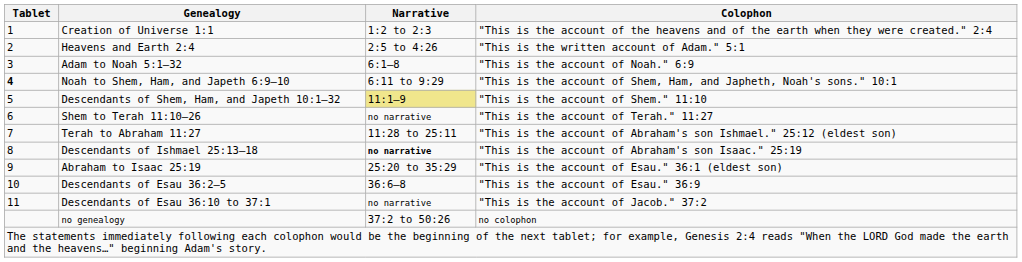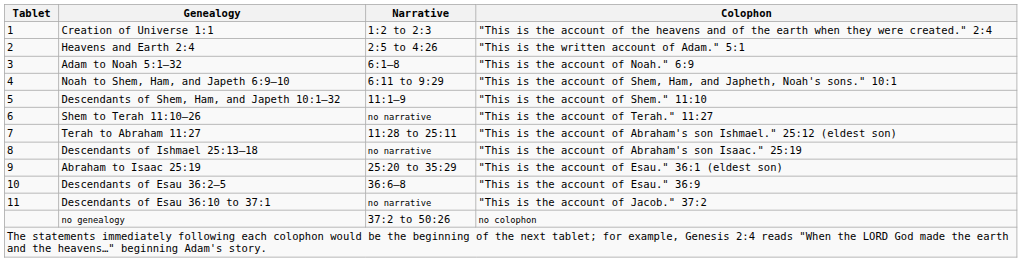(10, 82) bold -> (10, 82) normal
(387, 99) khaki background -> (387, 99) no background
(400, 150) bold -> (400, 151) normal
